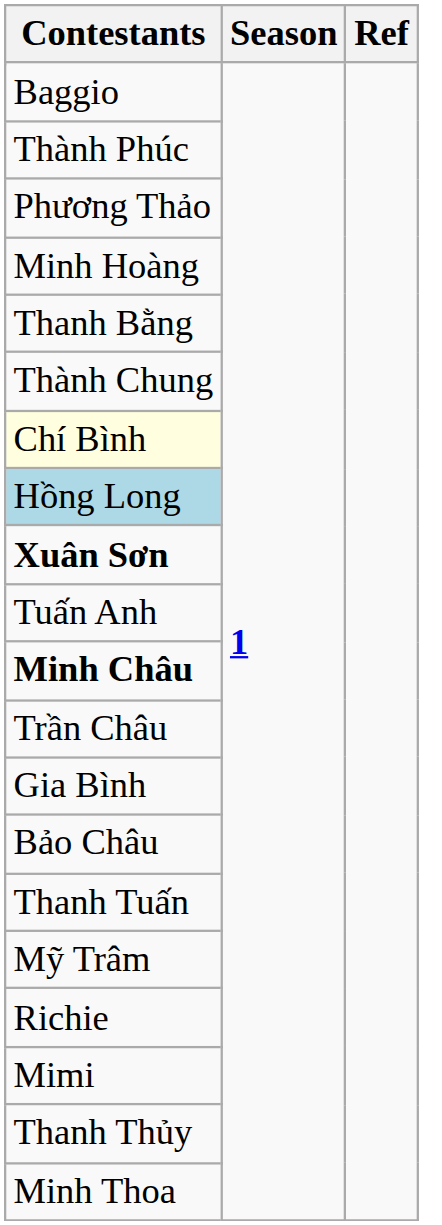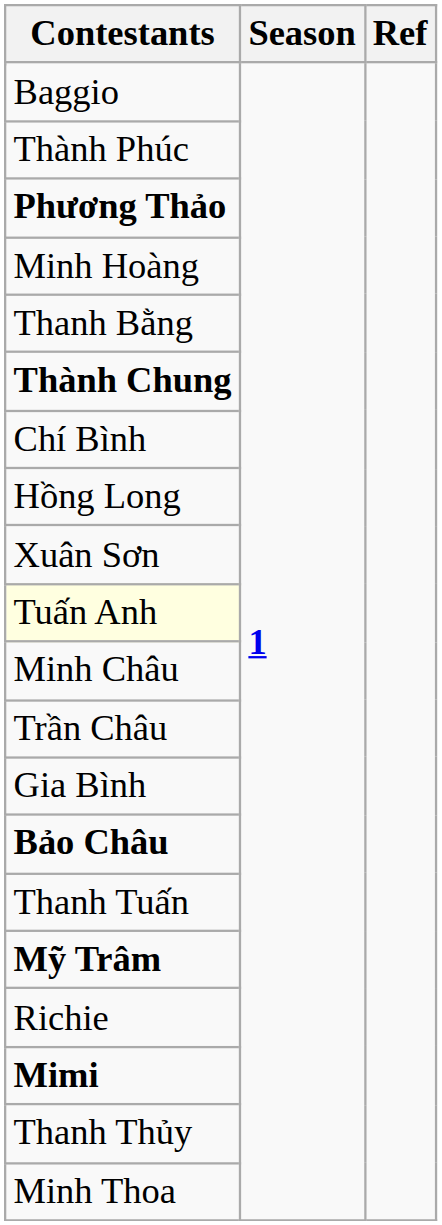(112, 206) normal -> (120, 206) bold
(113, 380) normal -> (123, 380) bold
(80, 438) lightyellow background -> (80, 438) no background
(97, 496) lightblue background -> (97, 496) no background
(91, 554) bold -> (87, 554) normal
(85, 611) no background -> (85, 611) lightyellow background
(103, 669) bold -> (96, 669) normal
(86, 843) normal -> (91, 843) bold
(82, 959) normal -> (87, 959) bold
(54, 1074) normal -> (56, 1074) bold
